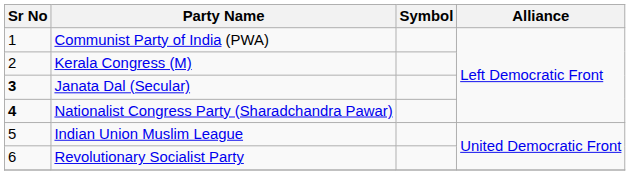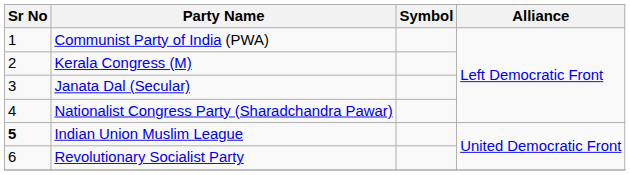(12, 87) bold -> (12, 87) normal
(12, 110) bold -> (12, 110) normal
(12, 134) normal -> (12, 134) bold
